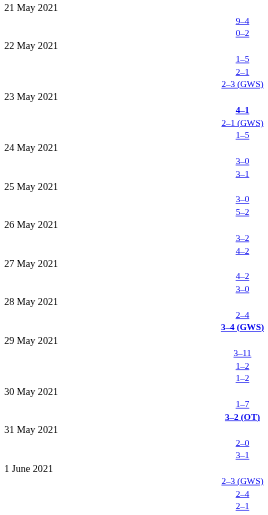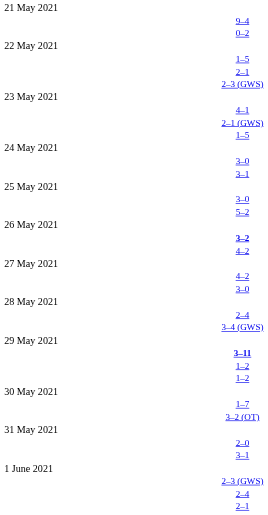(242, 110) bold -> (242, 110) normal
(242, 238) normal -> (242, 238) bold
(242, 327) bold -> (242, 327) normal
(242, 353) normal -> (242, 353) bold
(242, 417) bold -> (242, 417) normal
